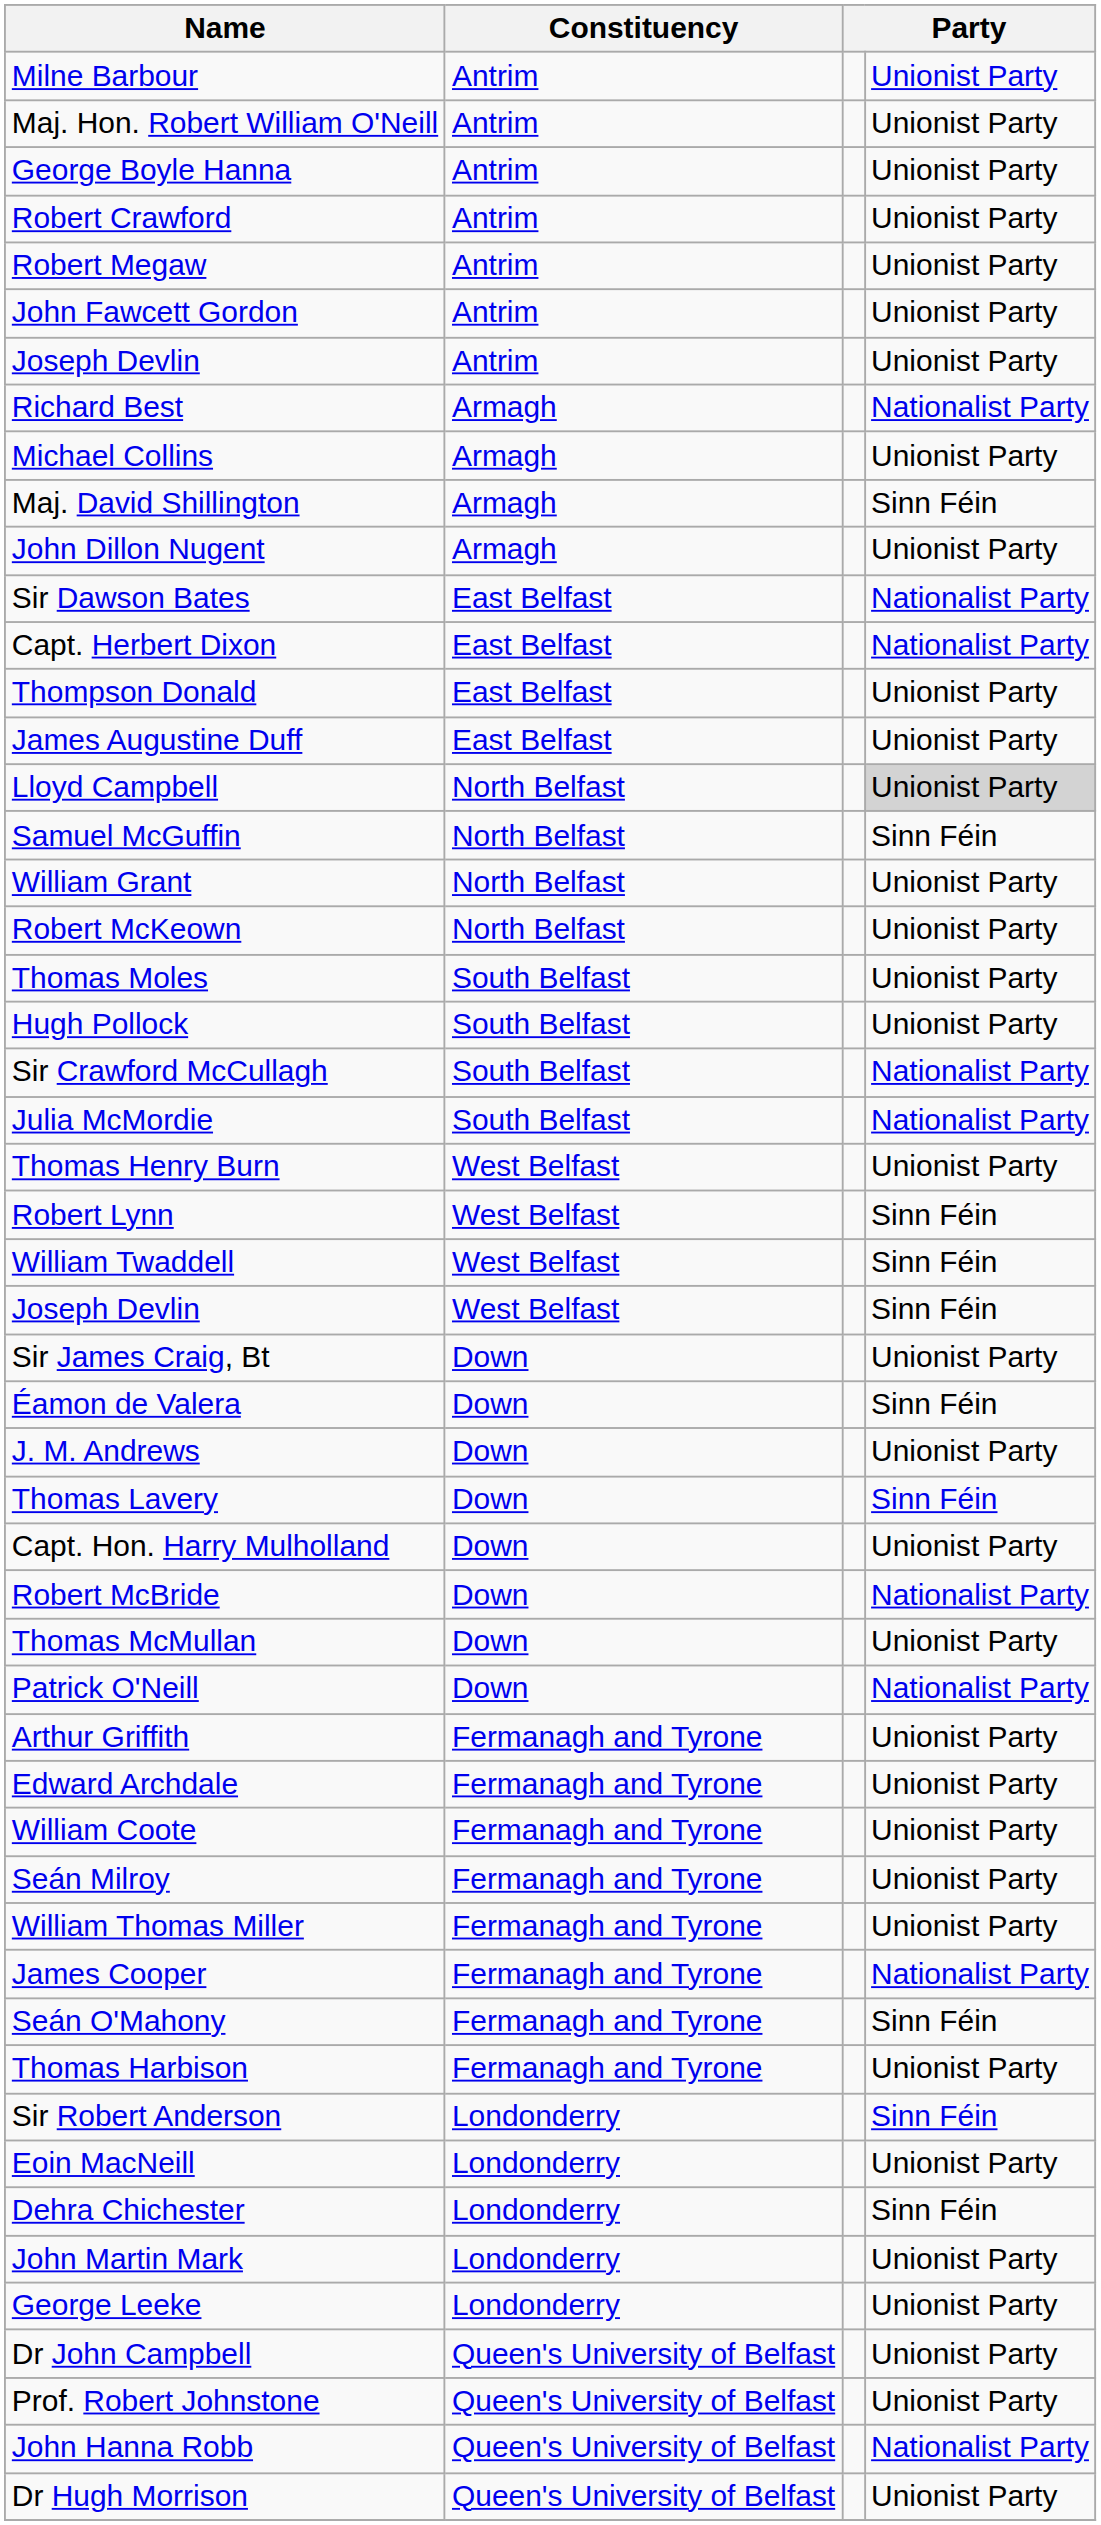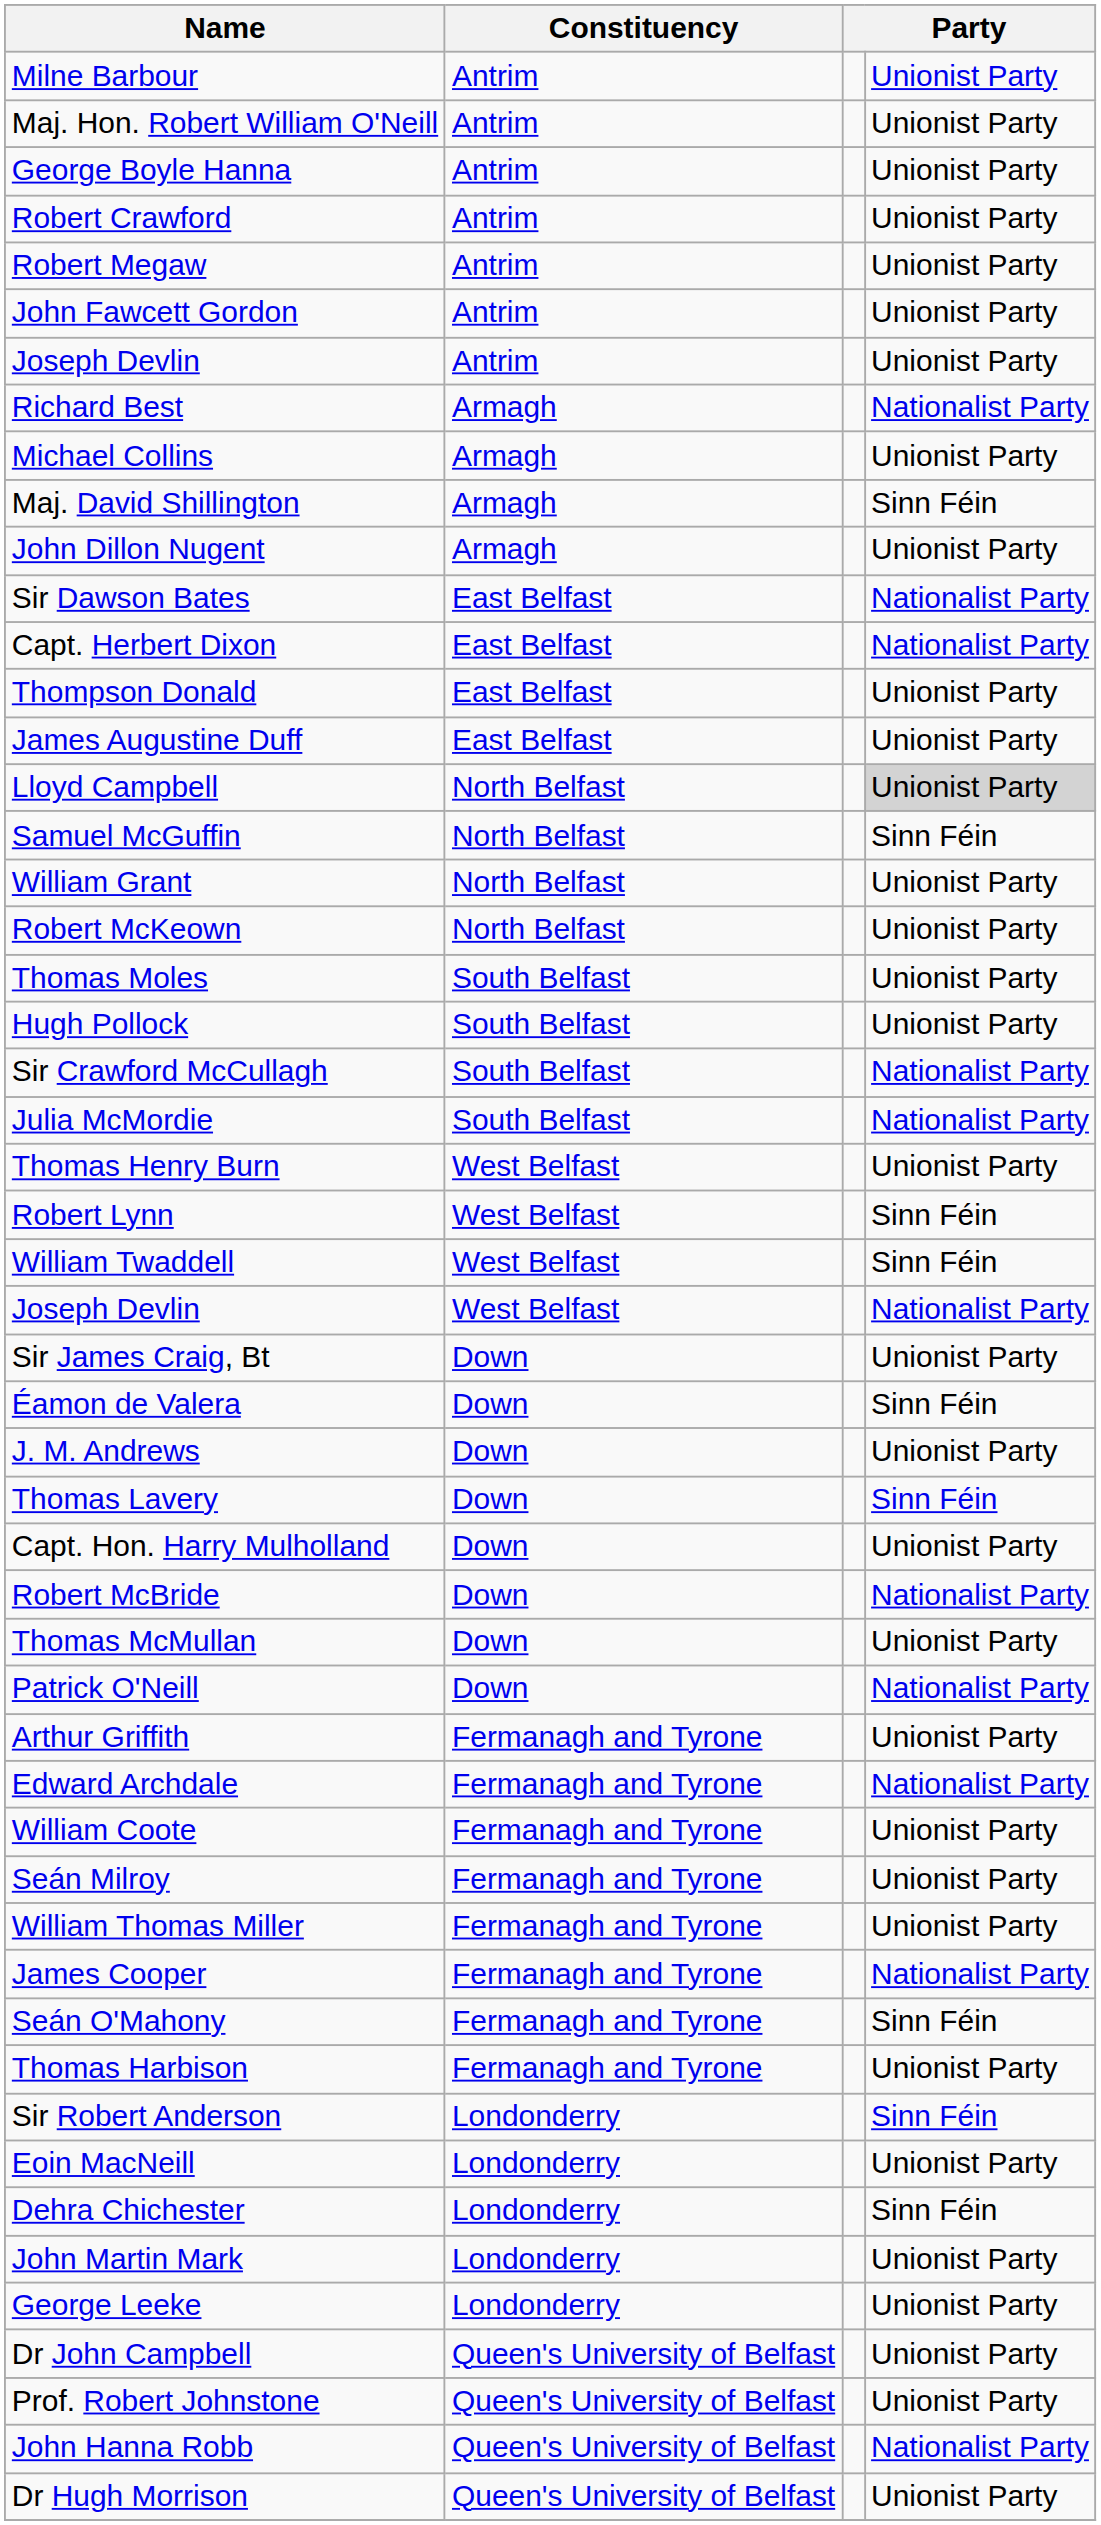(934, 1309) Sinn Féin -> (980, 1309) Nationalist Party
(964, 1783) Unionist Party -> (980, 1783) Nationalist Party
